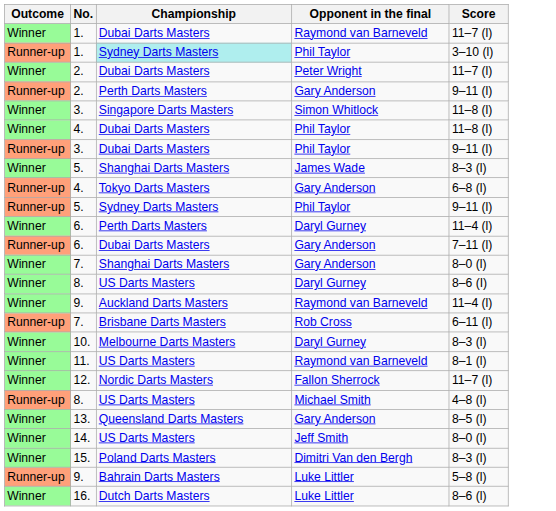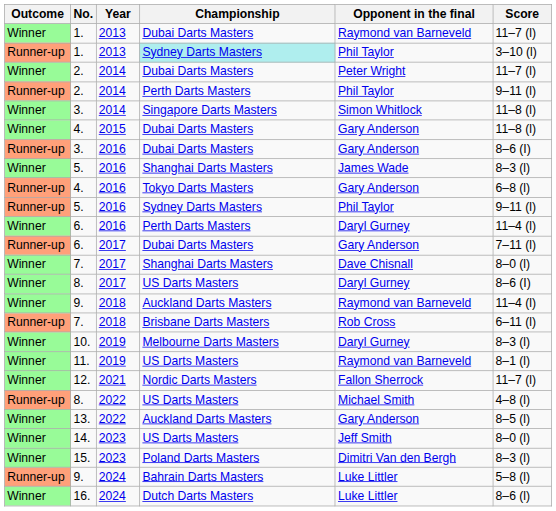+ column: (118, 14)
(335, 91) Gary Anderson -> (366, 91) Phil Taylor
(322, 129) Phil Taylor -> (379, 129) Gary Anderson
(322, 149) Phil Taylor -> (379, 149) Gary Anderson
(472, 149) 9–11 (l) -> (513, 149) 8–6 (I)
(335, 264) Gary Anderson -> (376, 264) Dave Chisnall
(171, 419) Queensland Darts Masters -> (207, 419) Auckland Darts Masters
